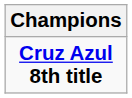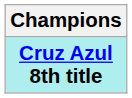(66, 64) no background -> (66, 64) paleturquoise background
